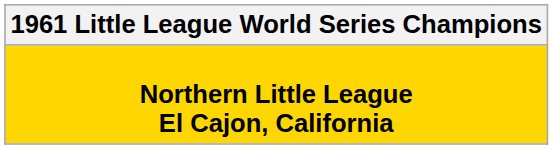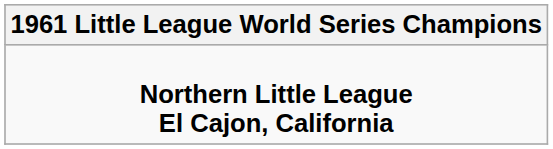(276, 94) gold background -> (276, 94) no background
